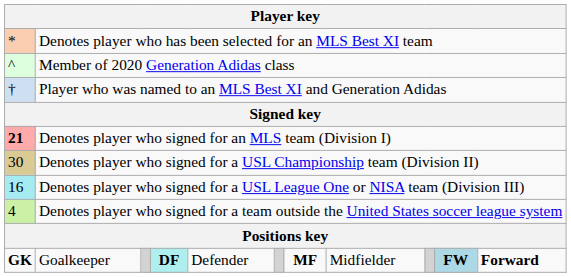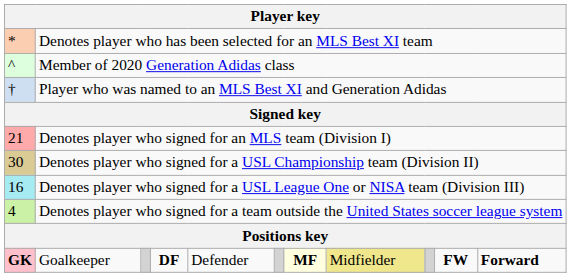(16, 138) bold -> (16, 138) normal
(20, 260) no background -> (20, 260) pink background
(169, 260) paleturquoise background -> (169, 260) no background
(305, 260) no background -> (305, 260) lightyellow background
(363, 260) no background -> (363, 260) khaki background
(456, 260) lightblue background -> (456, 260) no background
